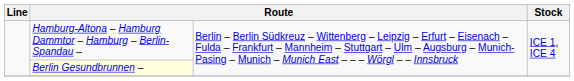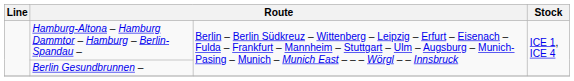(88, 68) lightyellow background -> (88, 68) no background
